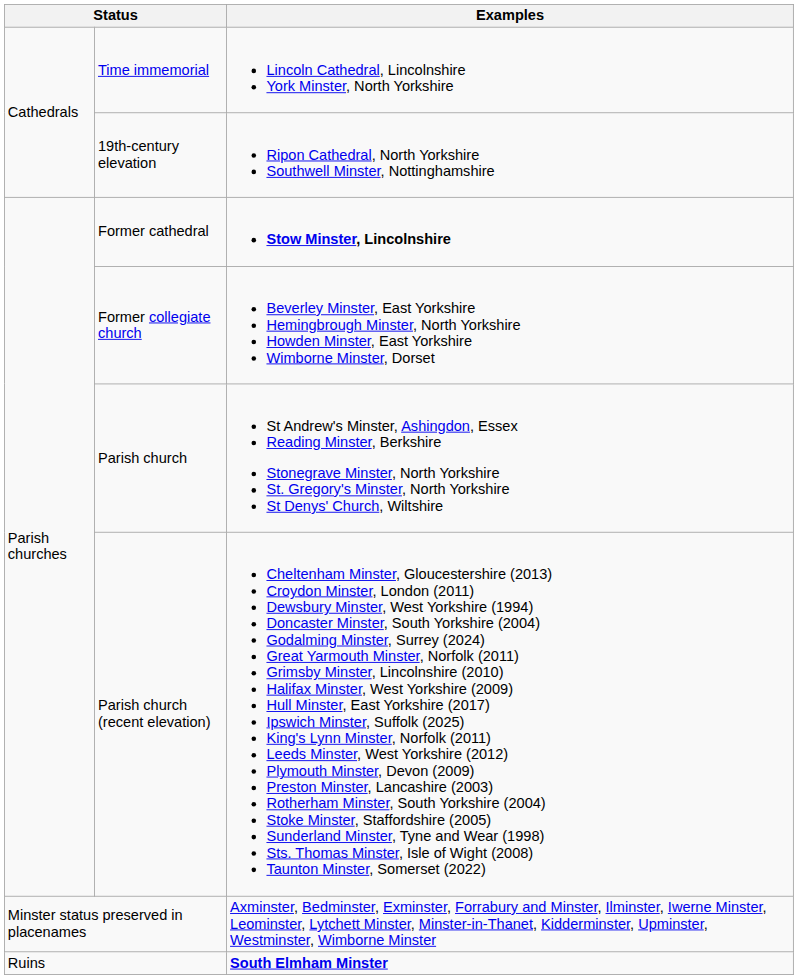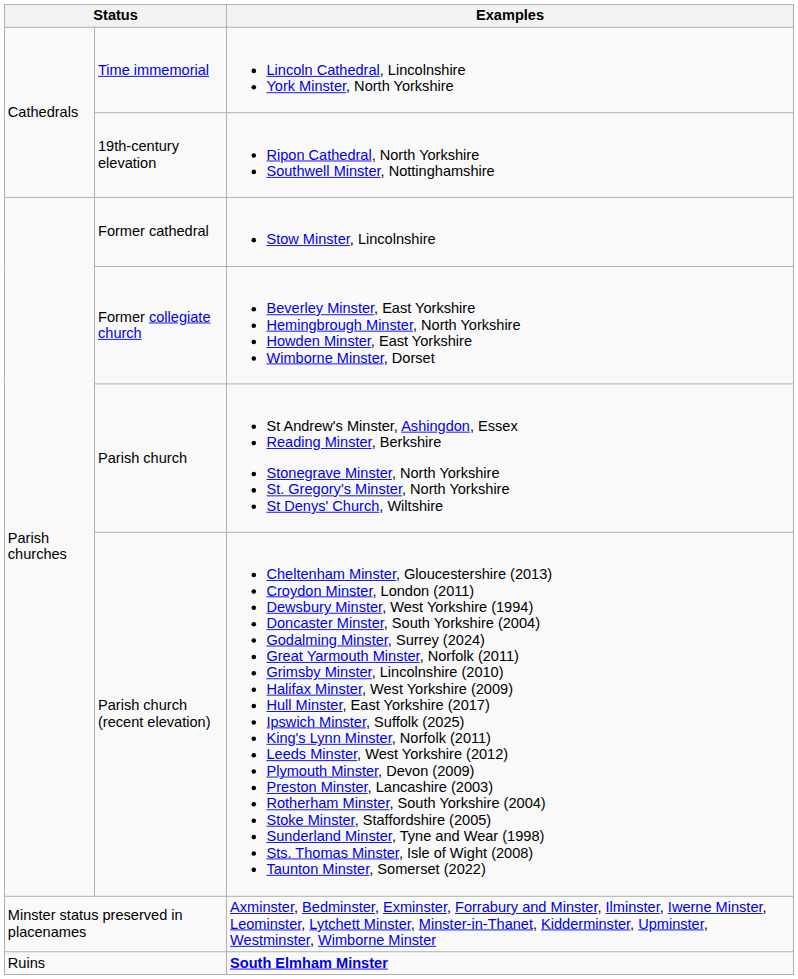(510, 240) bold -> (510, 240) normal
